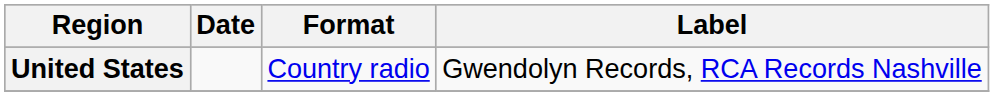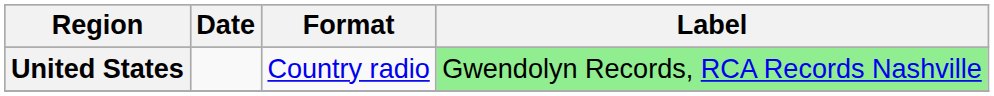(712, 68) no background -> (712, 68) lightgreen background
